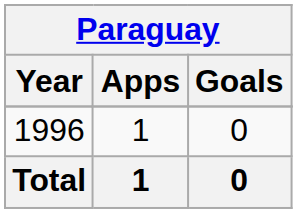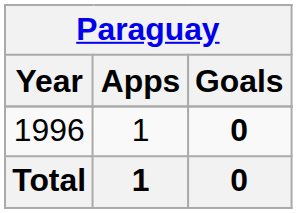(239, 130) normal -> (239, 130) bold
